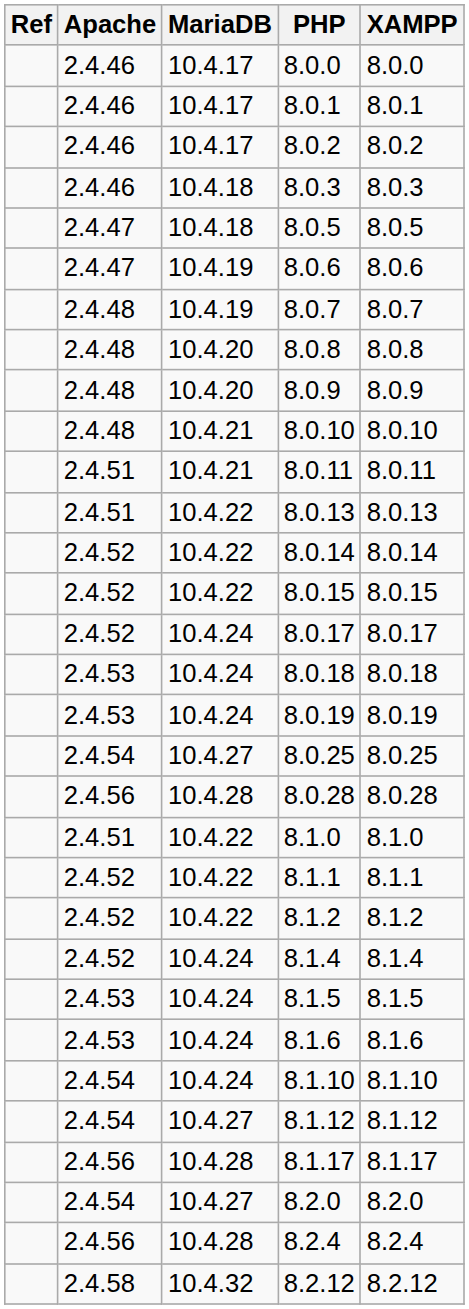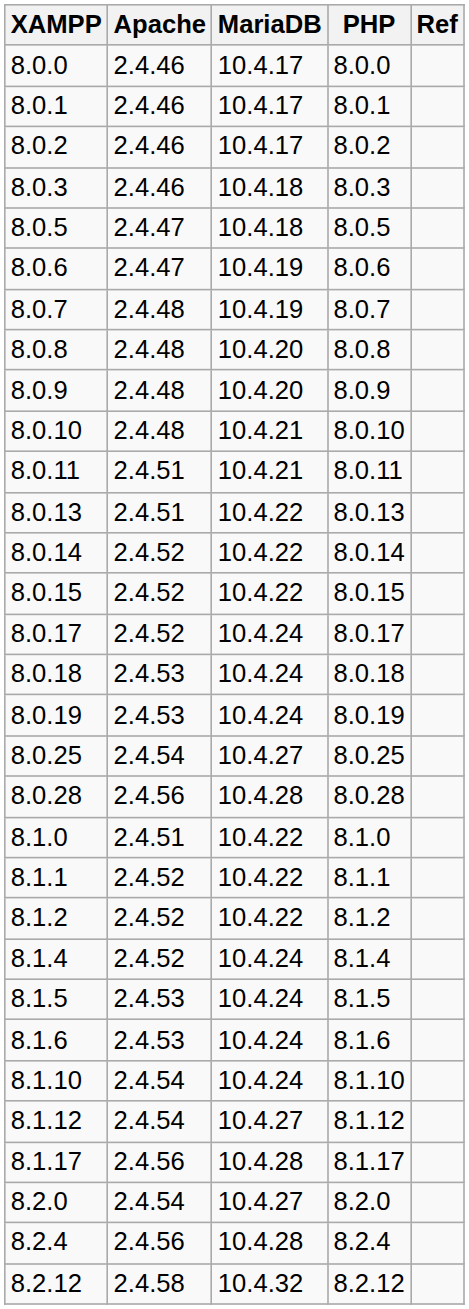columns swapped: (412, 24) <-> (31, 24)
